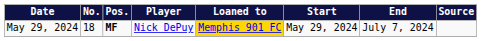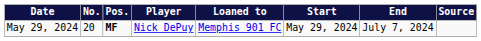(89, 29) 18 -> (89, 29) 20
(240, 29) gold background -> (240, 29) no background
